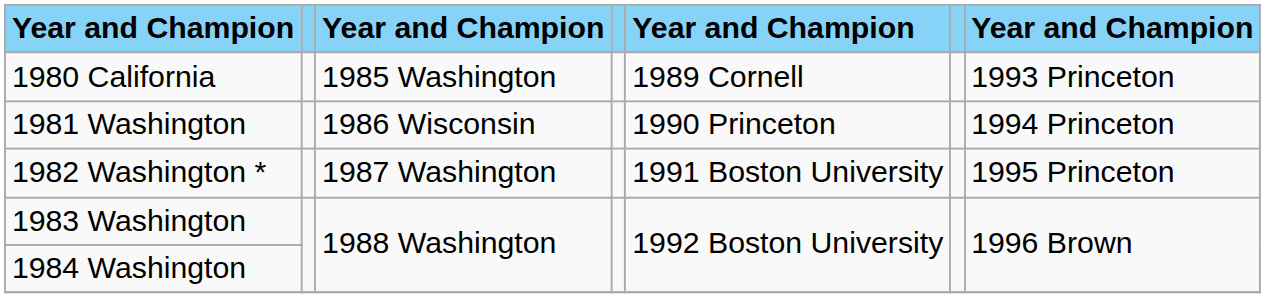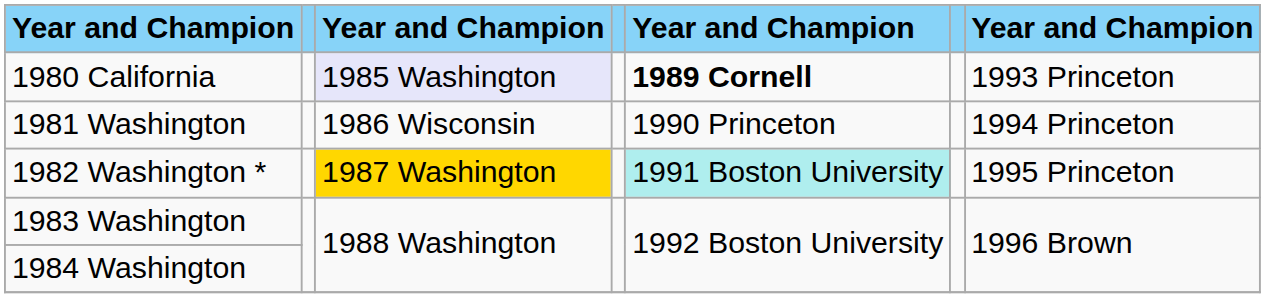(439, 76) no background -> (439, 76) lavender background
(718, 76) normal -> (722, 76) bold
(439, 172) no background -> (439, 172) gold background
(788, 172) no background -> (788, 172) paleturquoise background
